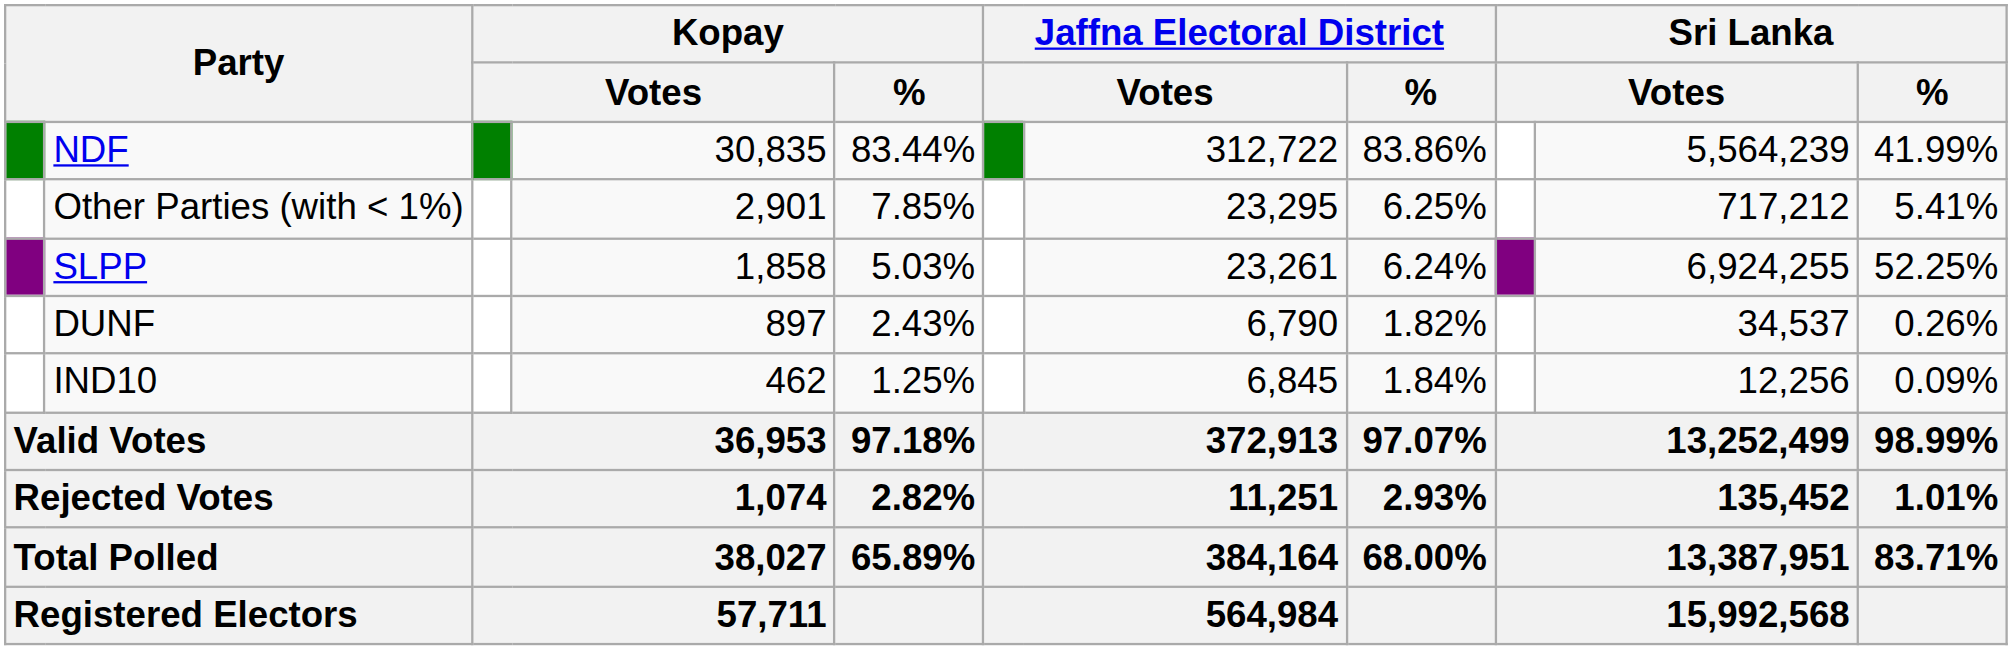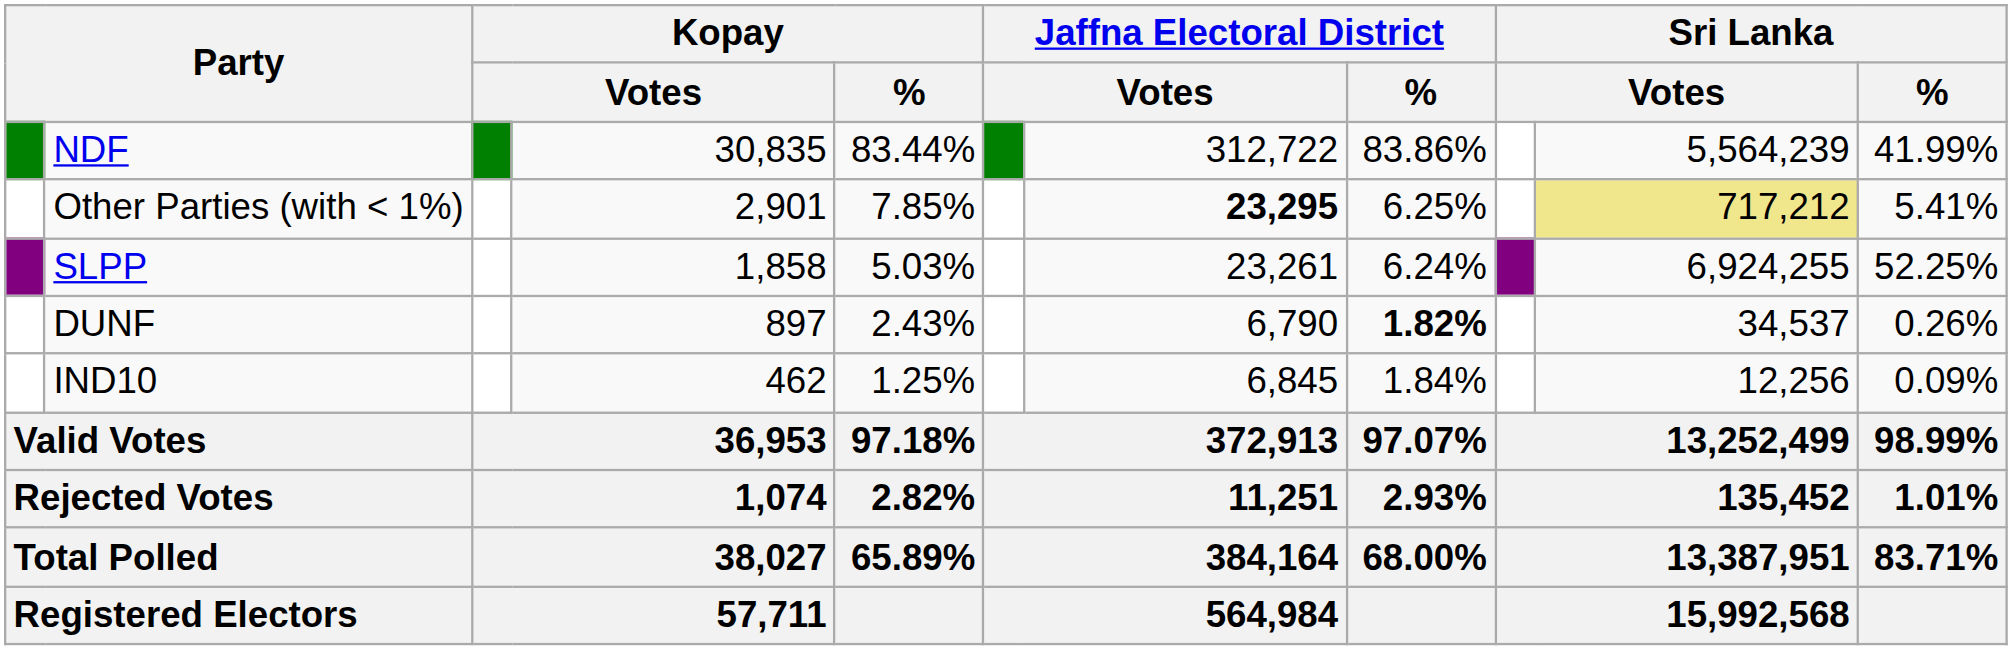(1282, 207) normal -> (1282, 207) bold
(1783, 207) no background -> (1783, 207) khaki background
(1435, 324) normal -> (1435, 324) bold
